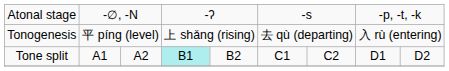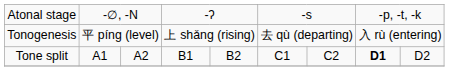(186, 56) paleturquoise background -> (186, 56) no background
(378, 56) normal -> (378, 56) bold
